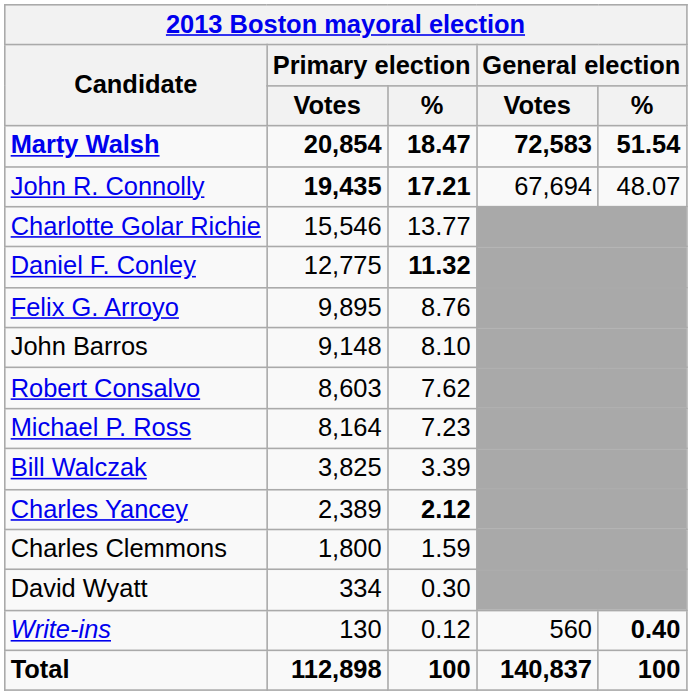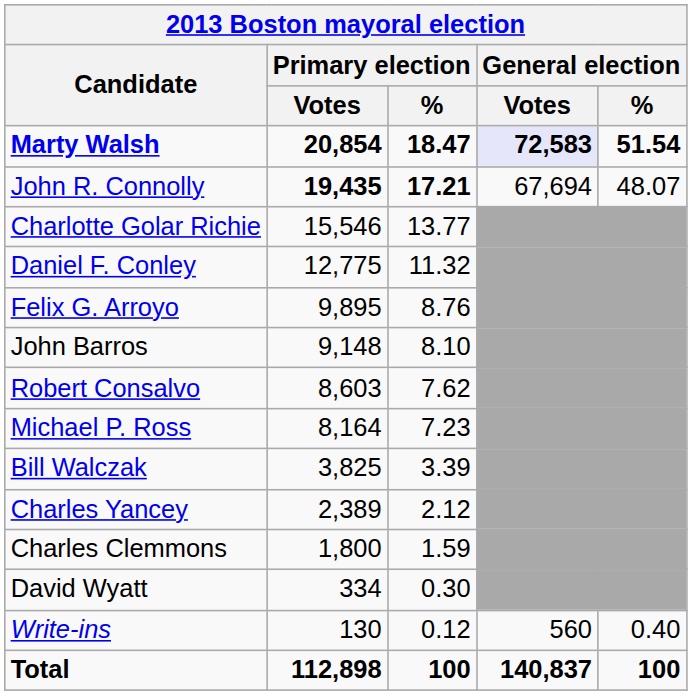(553, 145) no background -> (553, 145) lavender background
(439, 266) bold -> (440, 266) normal
(446, 508) bold -> (446, 508) normal
(656, 629) bold -> (656, 629) normal
